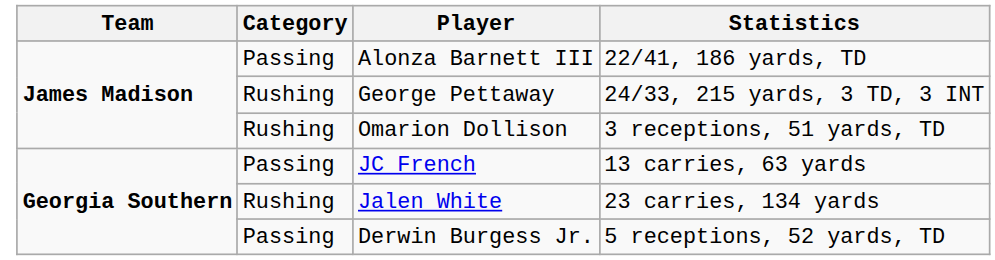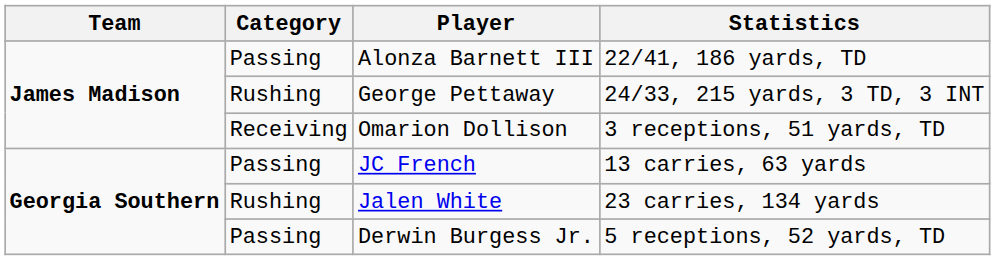(289, 130) Rushing -> (289, 130) Receiving
